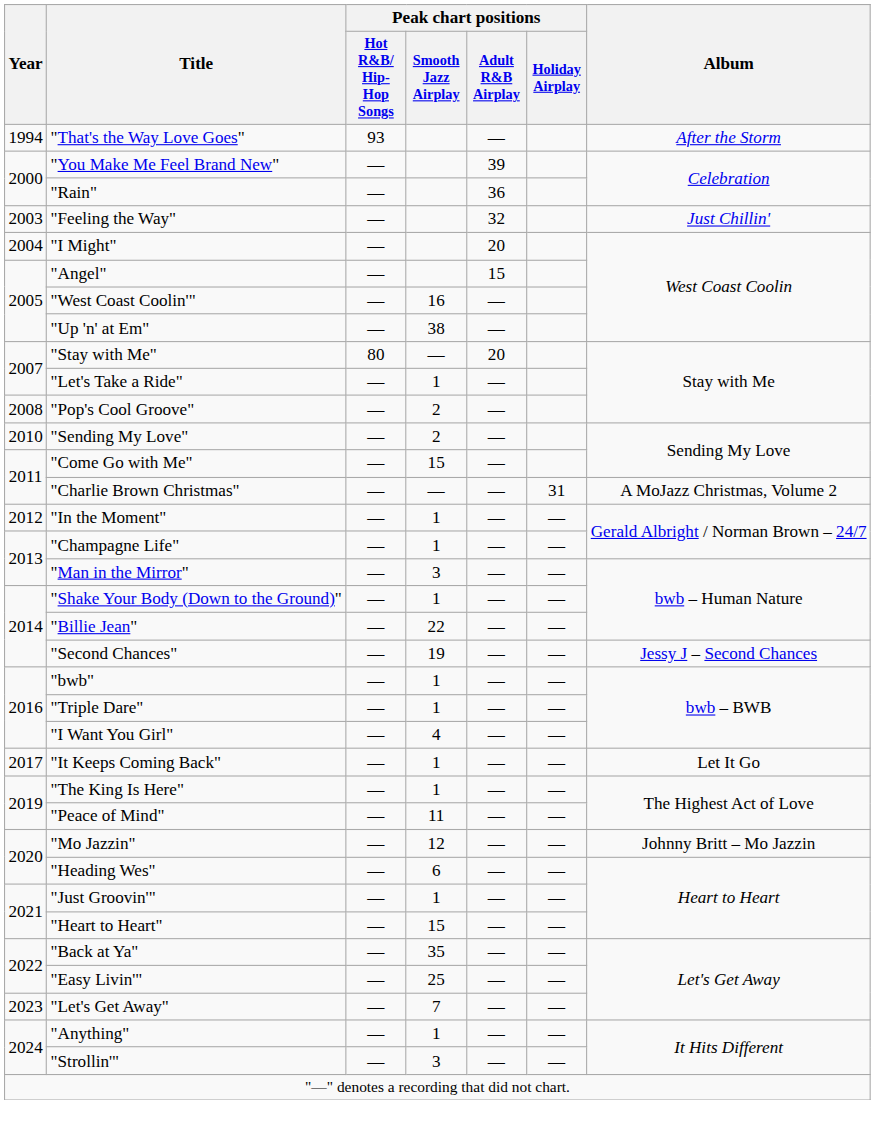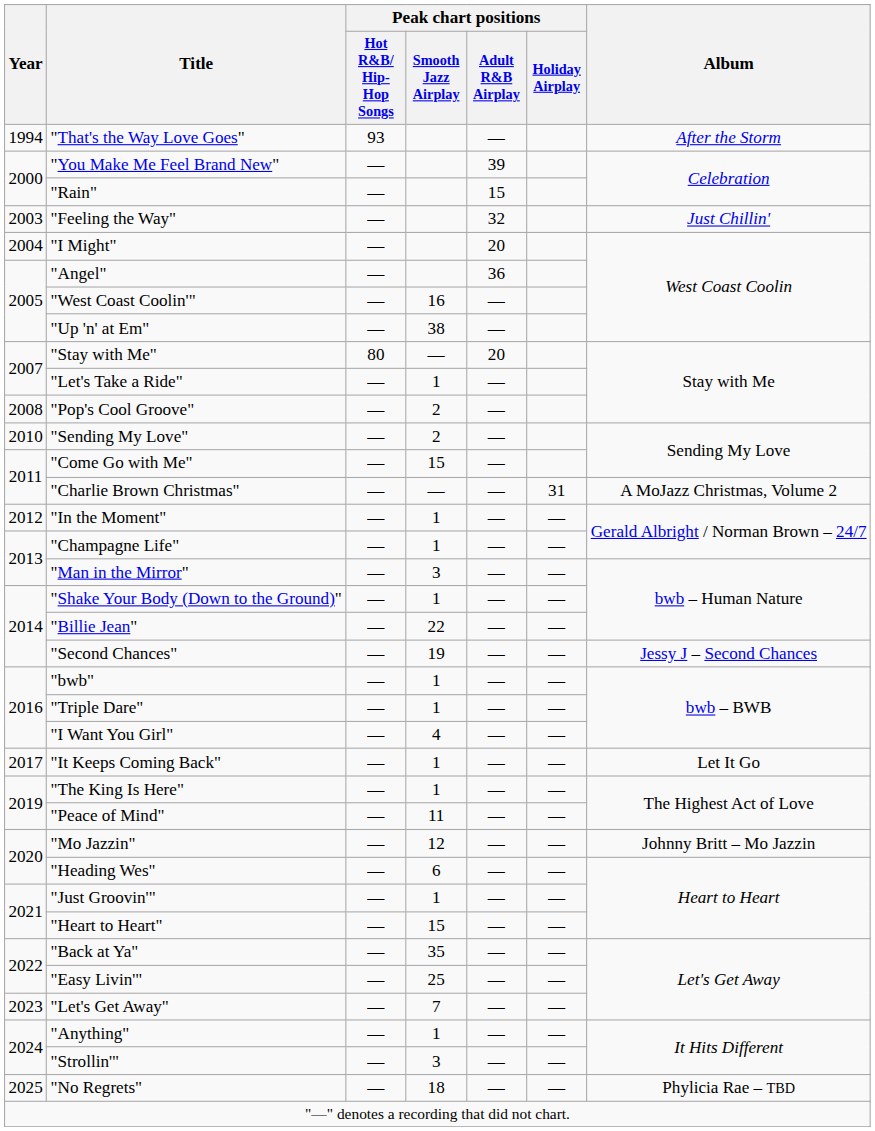(496, 191) 36 -> (496, 191) 15
(496, 273) 15 -> (496, 273) 36
+ row: (96, 1087)
